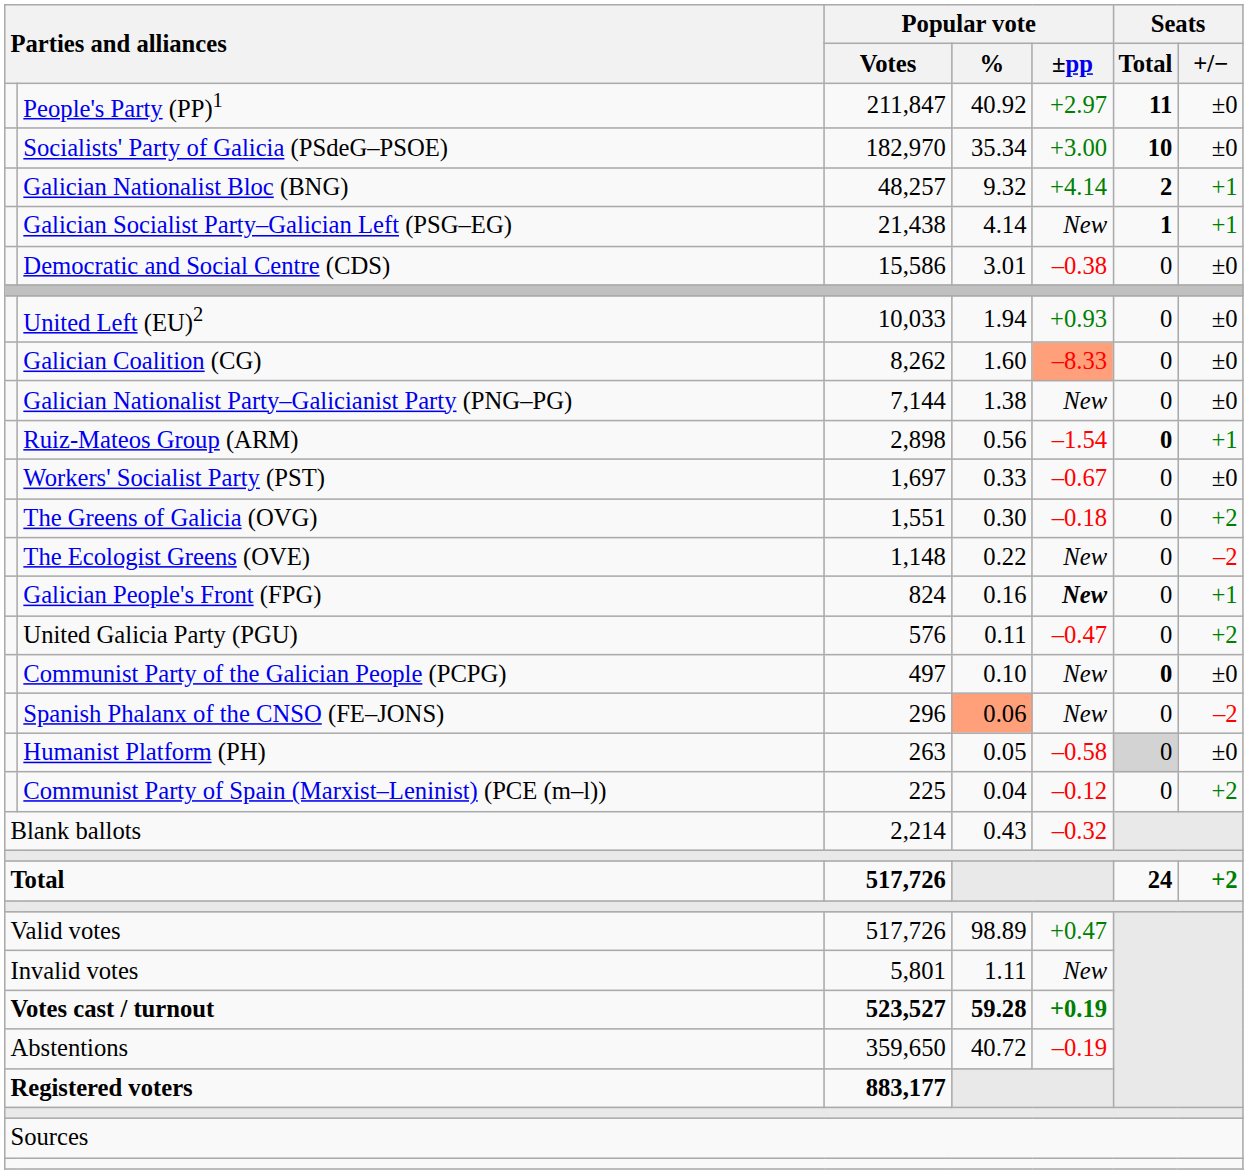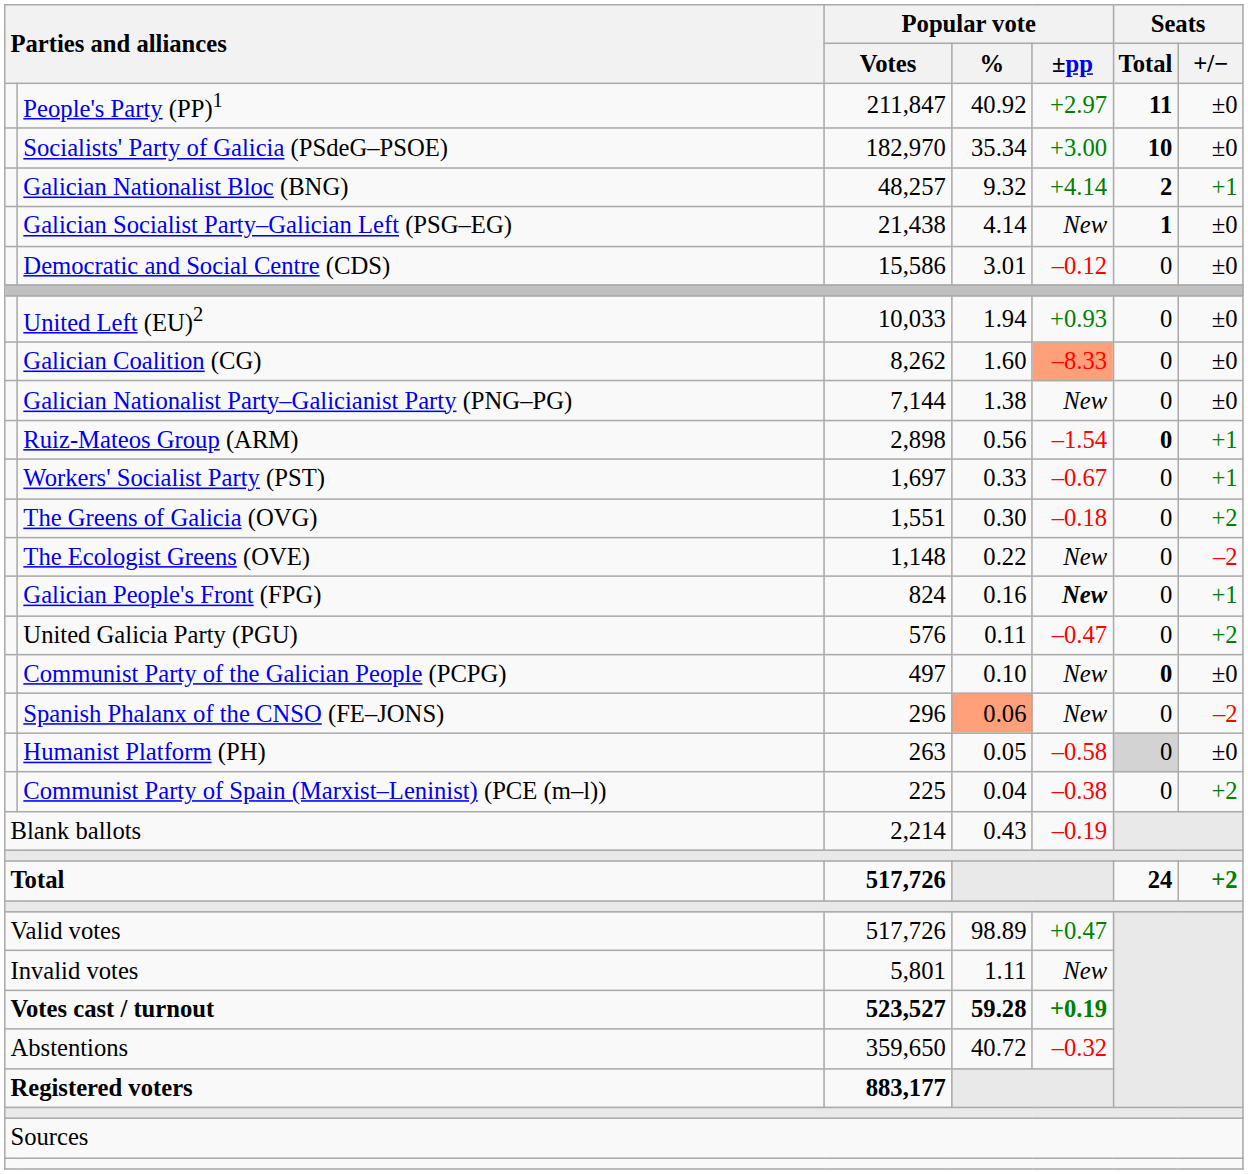(1225, 226) +1 -> (1225, 226) ±0
(1079, 265) –0.38 -> (1079, 265) –0.12
(1225, 478) ±0 -> (1225, 478) +1
(1079, 791) –0.12 -> (1079, 791) –0.38
(1079, 830) –0.32 -> (1079, 830) –0.19
(1079, 1048) –0.19 -> (1079, 1048) –0.32
